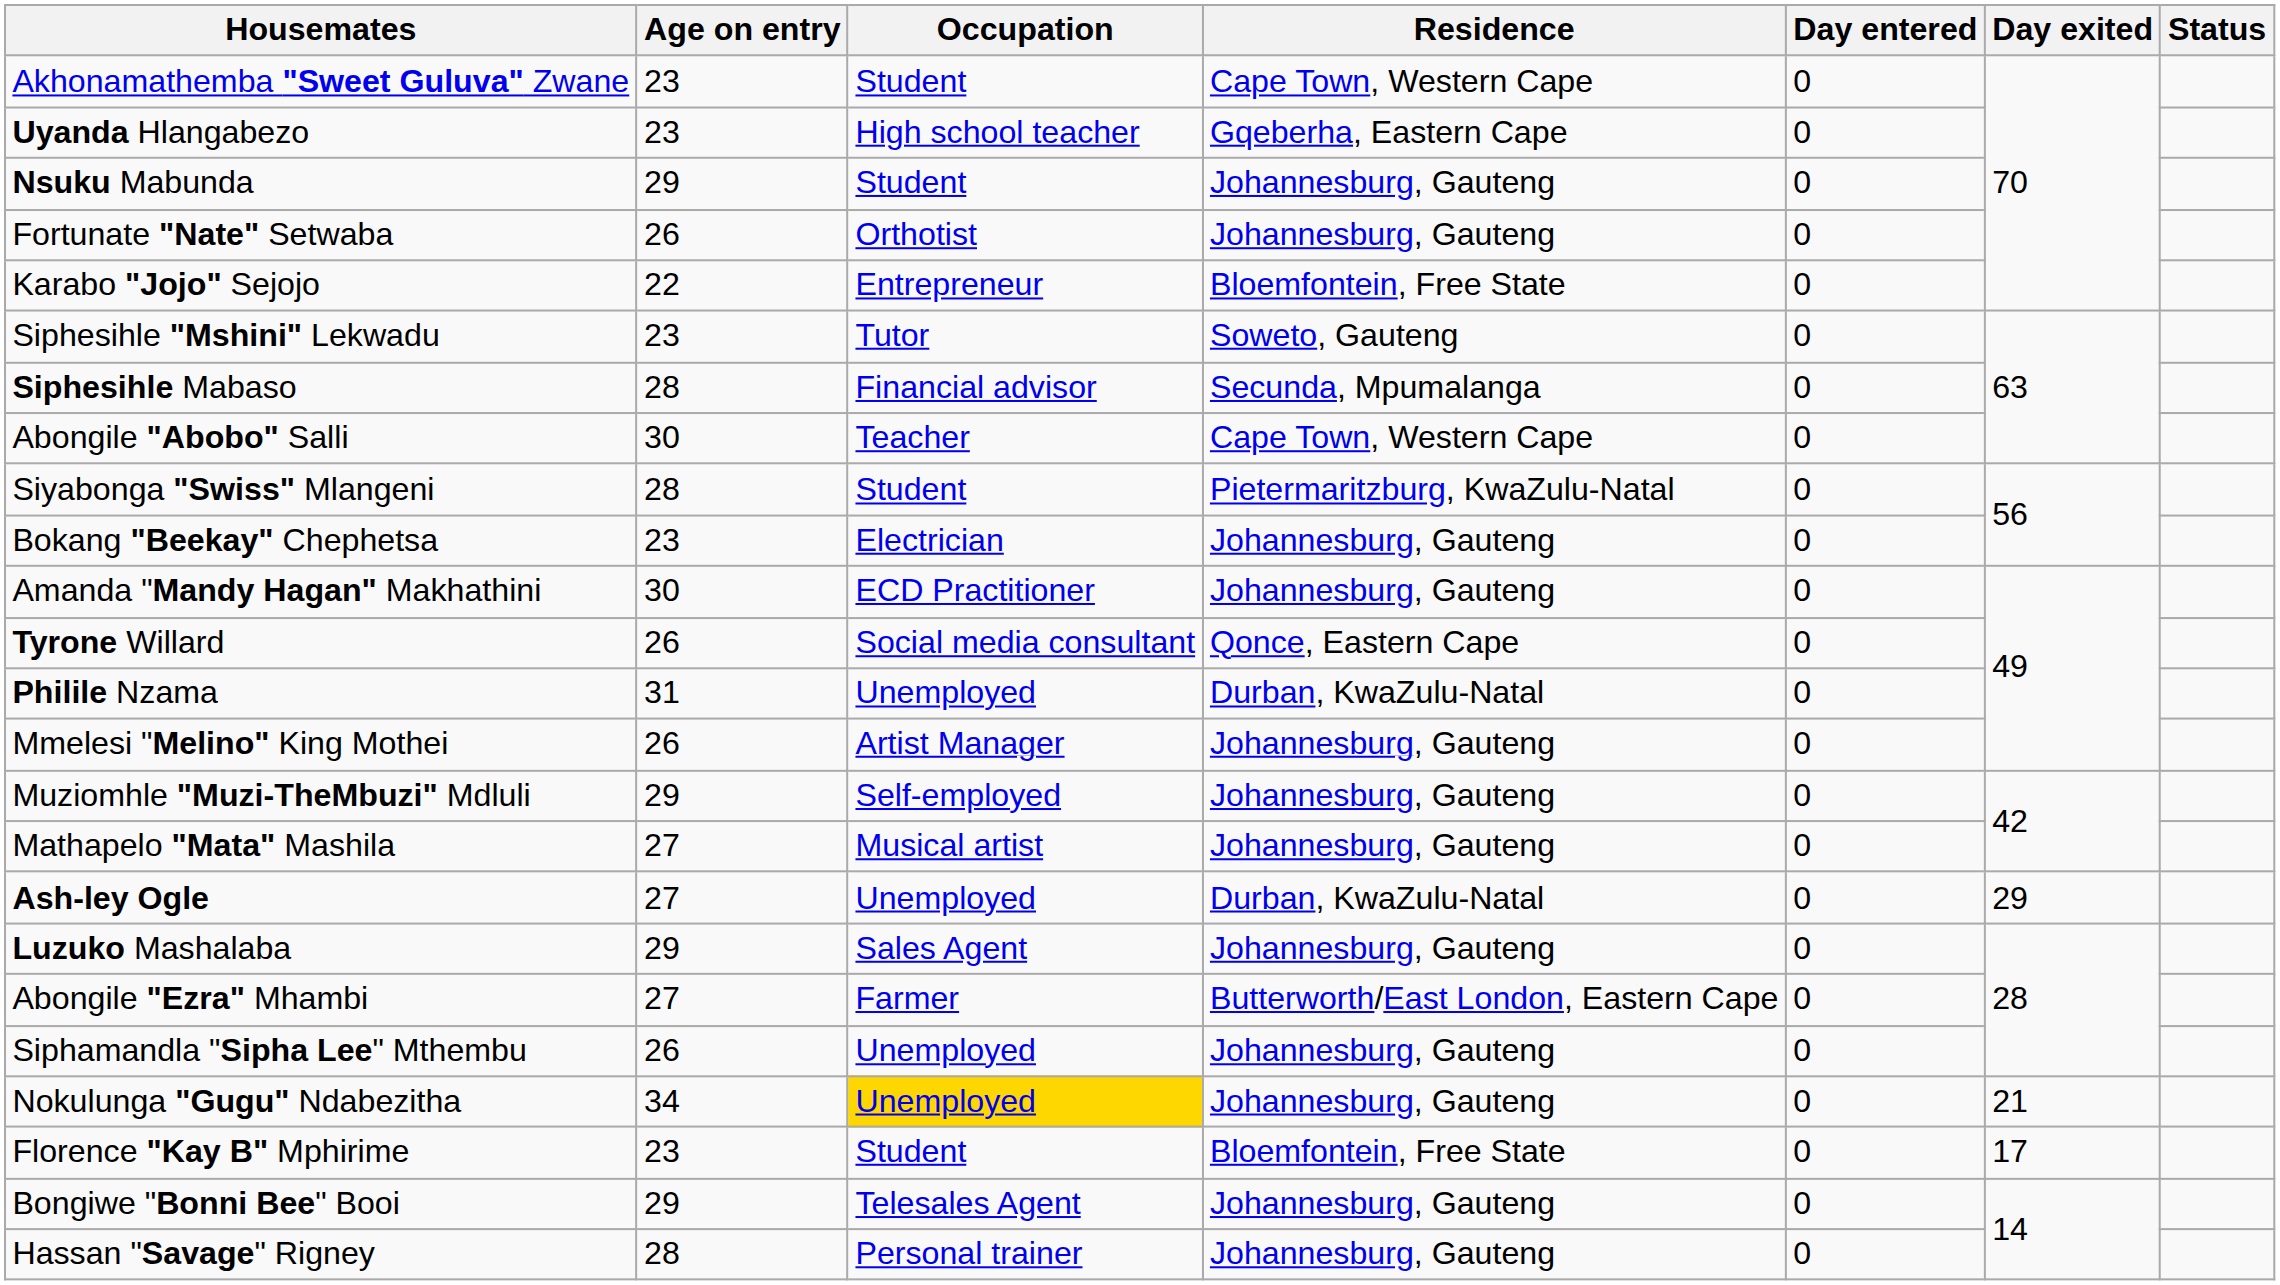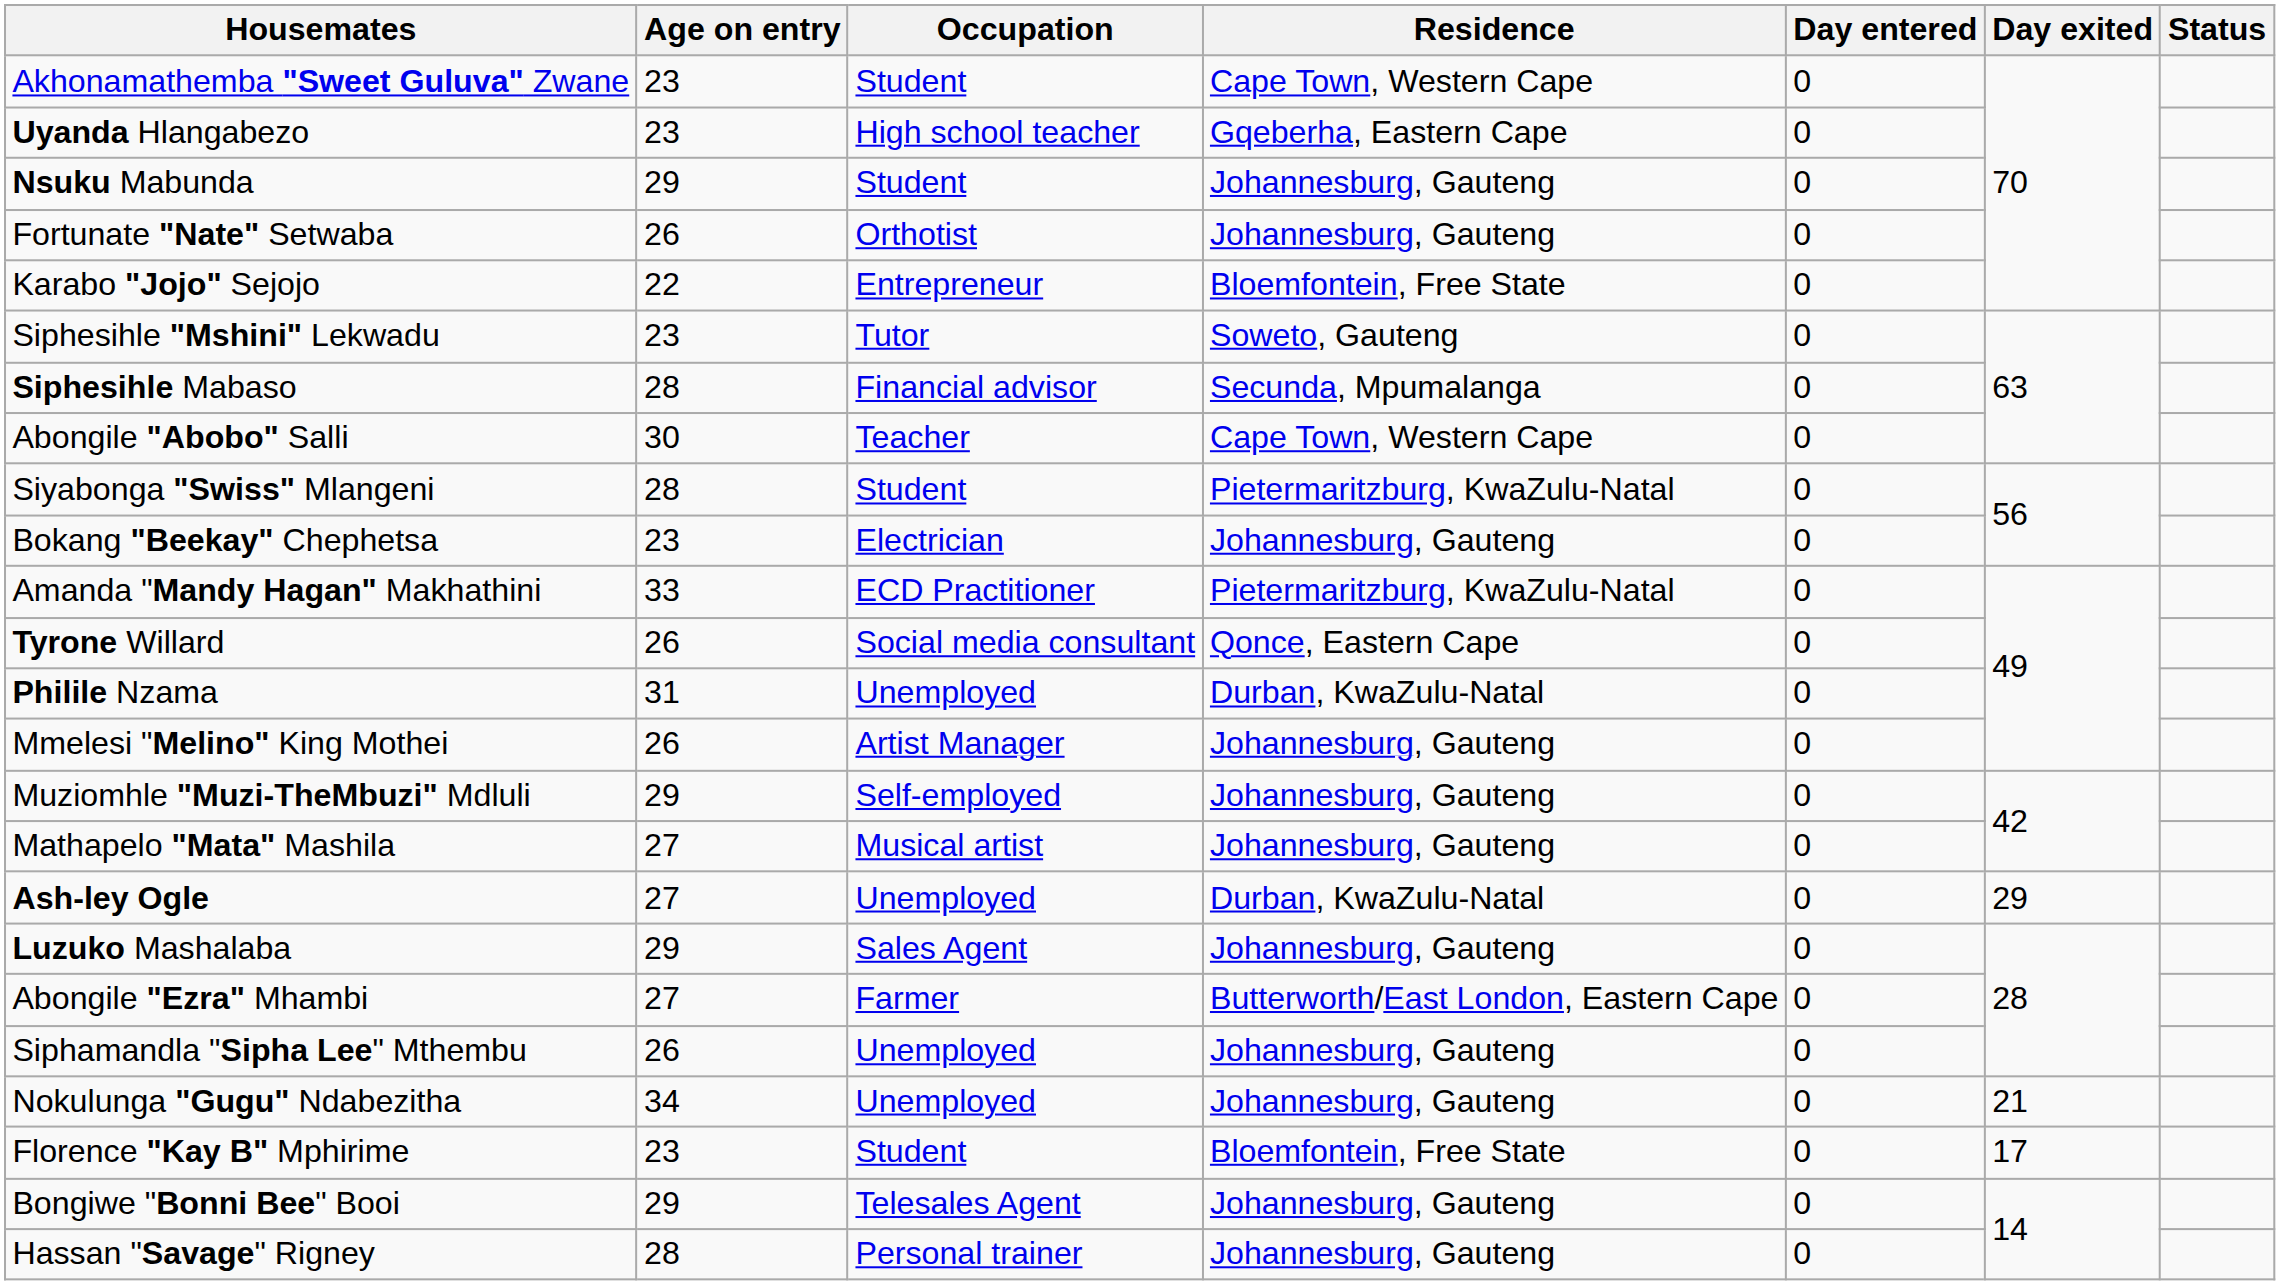(662, 591) 30 -> (662, 591) 33
(1382, 591) Johannesburg, Gauteng -> (1442, 591) Pietermaritzburg, KwaZulu-Natal
(946, 1101) gold background -> (946, 1101) no background
